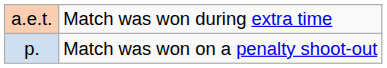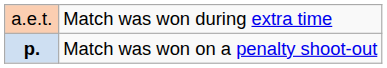(32, 48) normal -> (32, 48) bold
